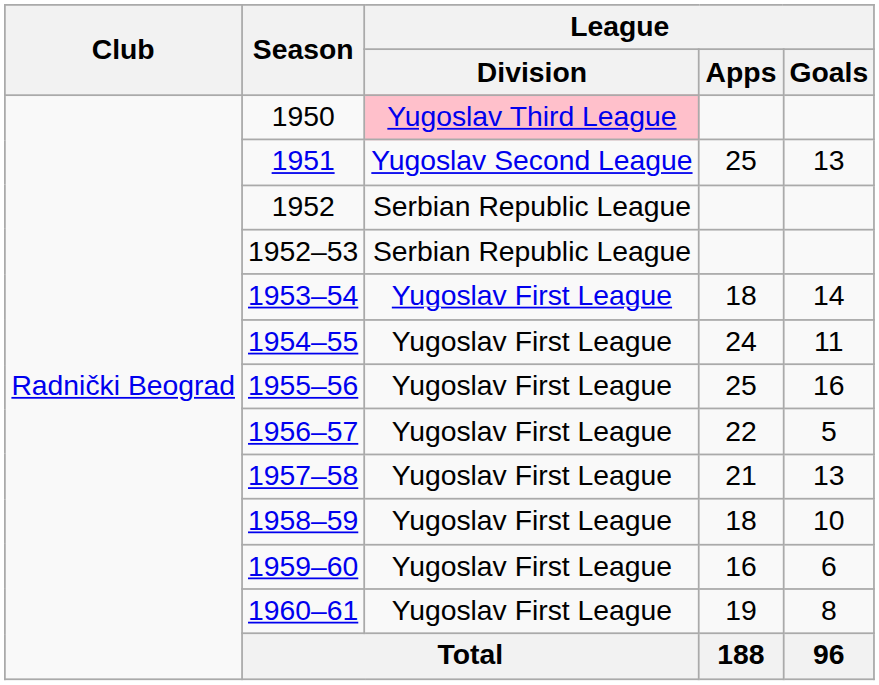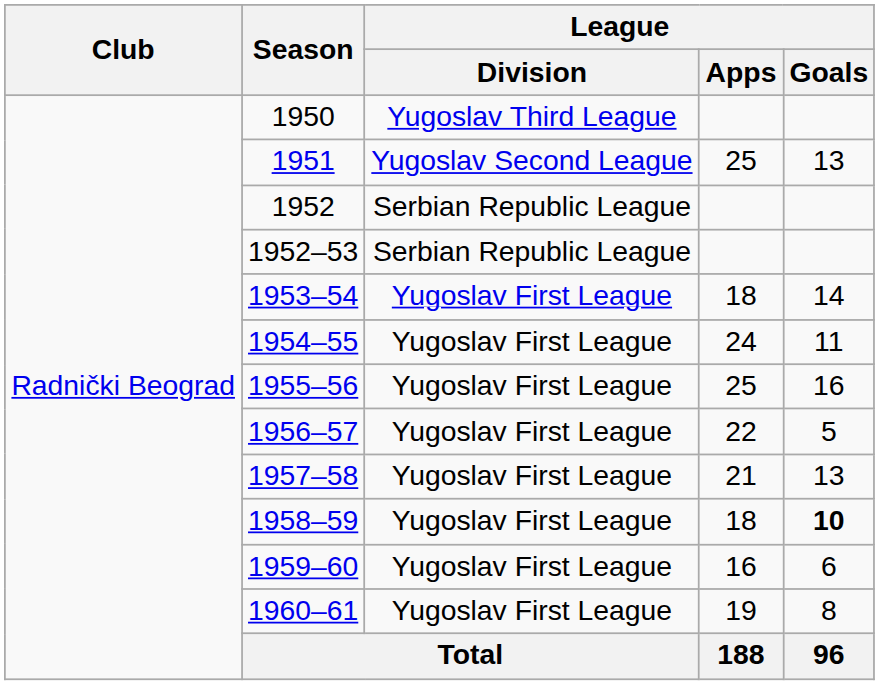(532, 116) pink background -> (532, 116) no background
(829, 521) normal -> (829, 521) bold
